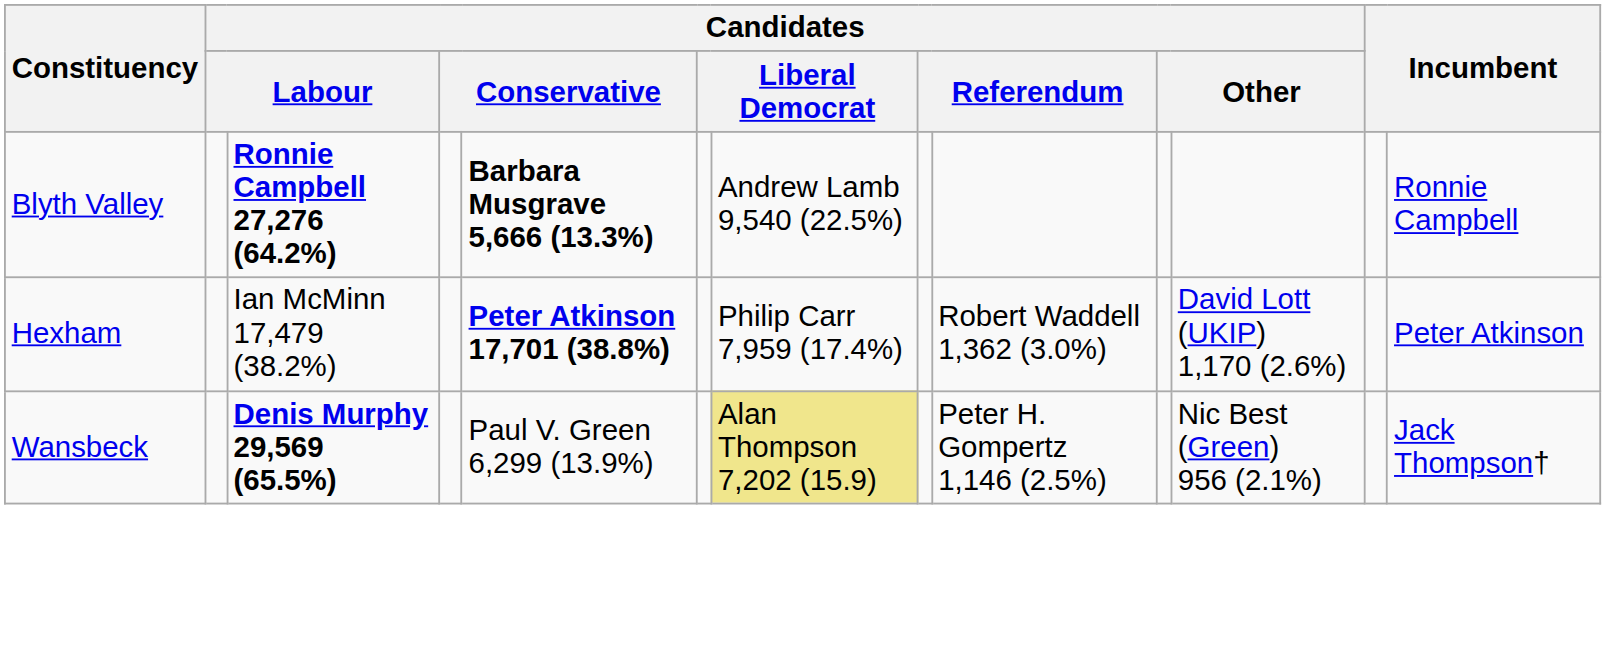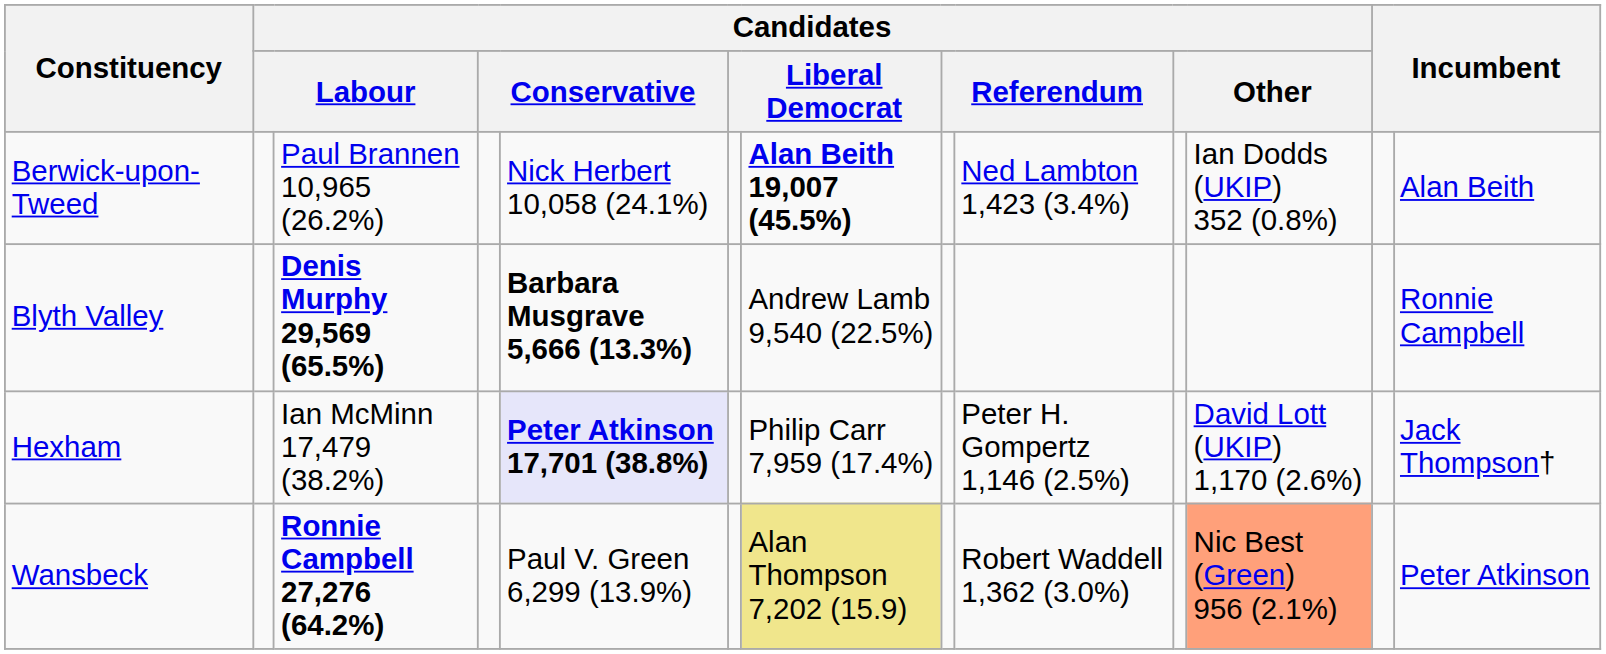+ row: (106, 187)
(300, 204) Ronnie Campbell 27,276 (64.2%) -> (334, 316) Denis Murphy 29,569 (65.5%)
(572, 333) no background -> (610, 446) lavender background
(1039, 333) Robert Waddell 1,362 (3.0%) -> (1046, 446) Peter H. Gompertz 1,146 (2.5%)
(1489, 333) Peter Atkinson -> (1478, 446) Jack Thompson†
(331, 446) Denis Murphy 29,569 (65.5%) -> (347, 575) Ronnie Campbell 27,276 (64.2%)
(1022, 446) Peter H. Gompertz 1,146 (2.5%) -> (1062, 575) Robert Waddell 1,362 (3.0%)
(1250, 446) no background -> (1266, 575) lightsalmon background
(1472, 446) Jack Thompson† -> (1495, 575) Peter Atkinson
